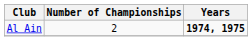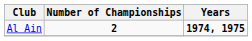(114, 28) normal -> (114, 28) bold
